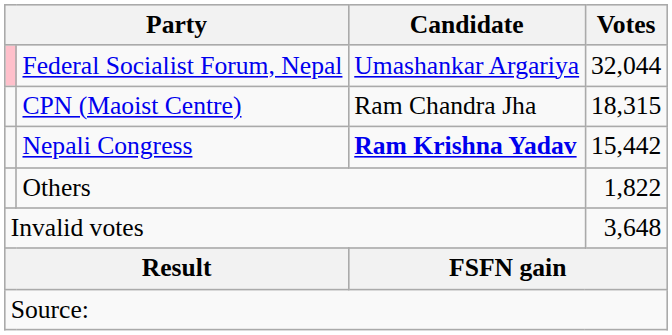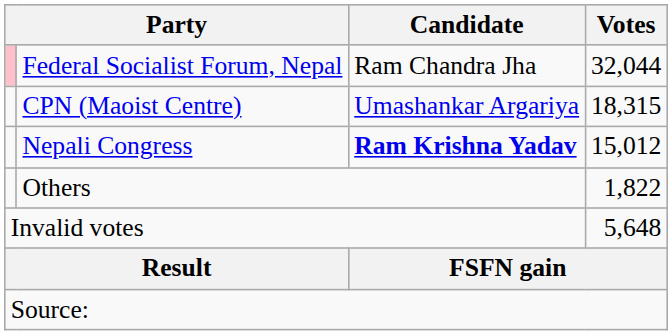(467, 65) Umashankar Argariya -> (445, 65) Ram Chandra Jha
(445, 106) Ram Chandra Jha -> (467, 106) Umashankar Argariya
(626, 146) 15,442 -> (626, 146) 15,012
(633, 227) 3,648 -> (633, 227) 5,648
